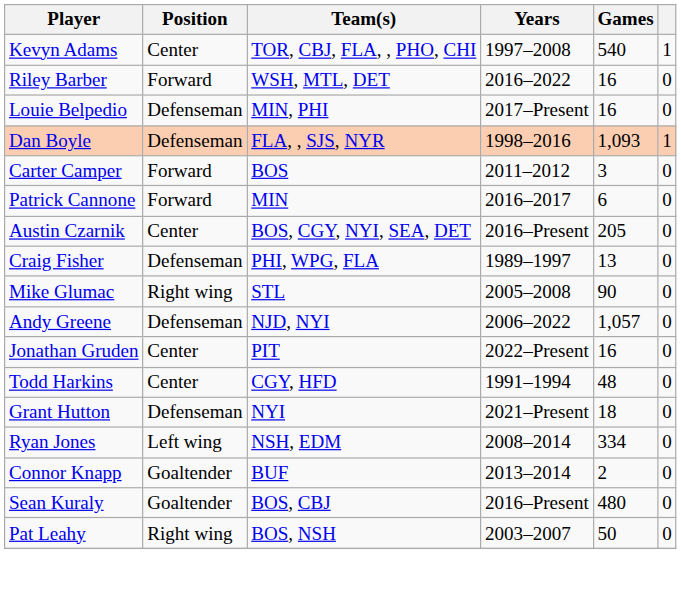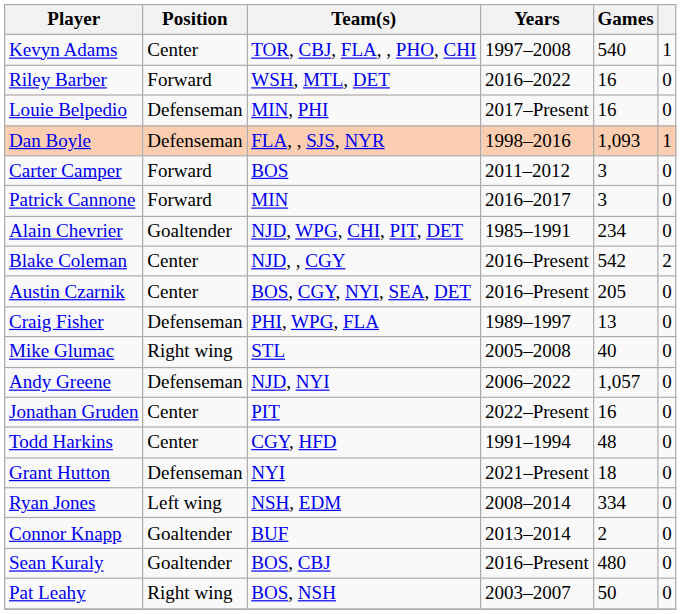(602, 200) 6 -> (602, 200) 3
+ row: (66, 230)
+ row: (68, 261)
(607, 291) 90 -> (607, 351) 40
